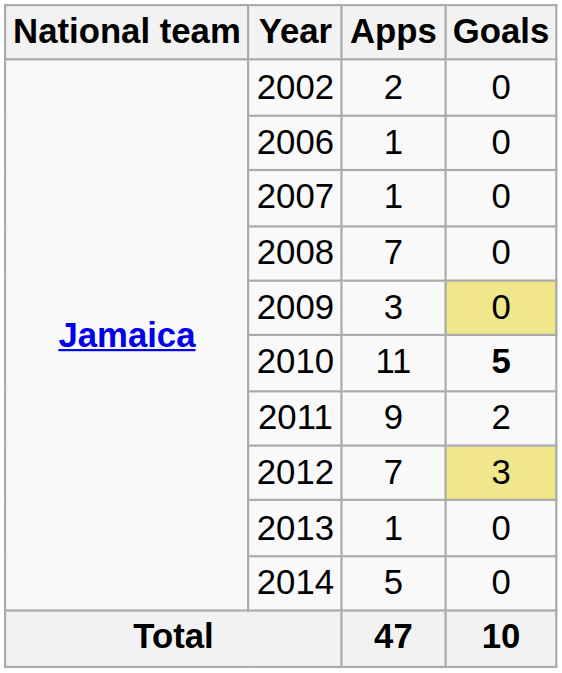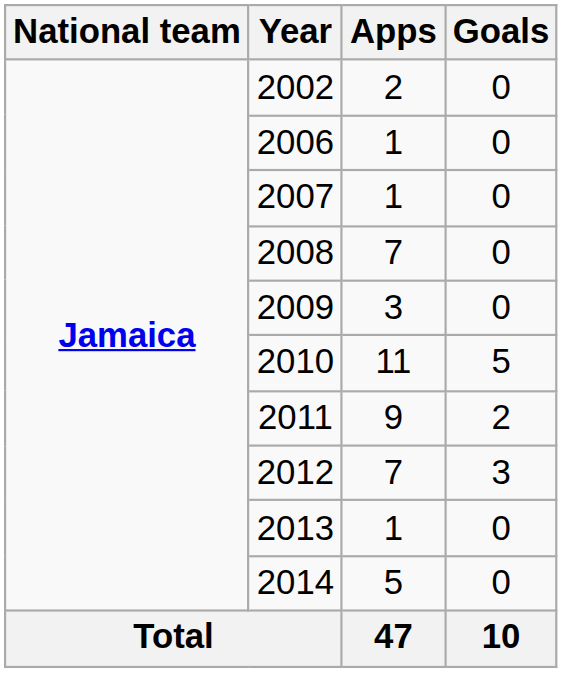(501, 307) khaki background -> (501, 307) no background
(501, 362) bold -> (501, 362) normal
(501, 472) khaki background -> (501, 472) no background
